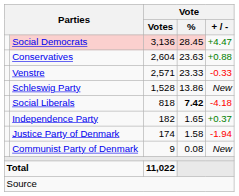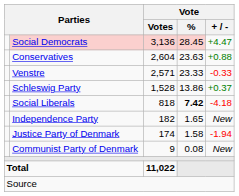(222, 88) New -> (220, 88) +0.37
(220, 118) +0.37 -> (222, 118) New
